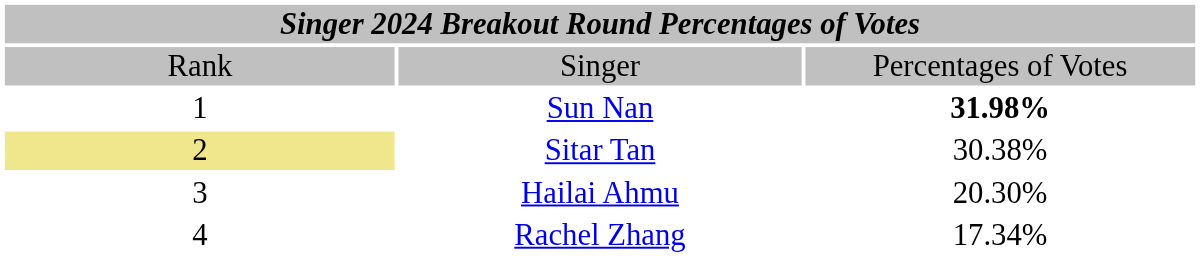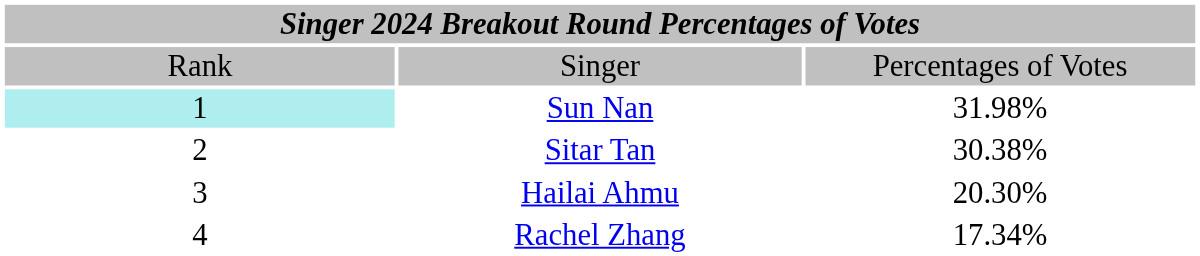(200, 108) no background -> (200, 108) paleturquoise background
(1000, 108) bold -> (1000, 108) normal
(200, 150) khaki background -> (200, 150) no background
